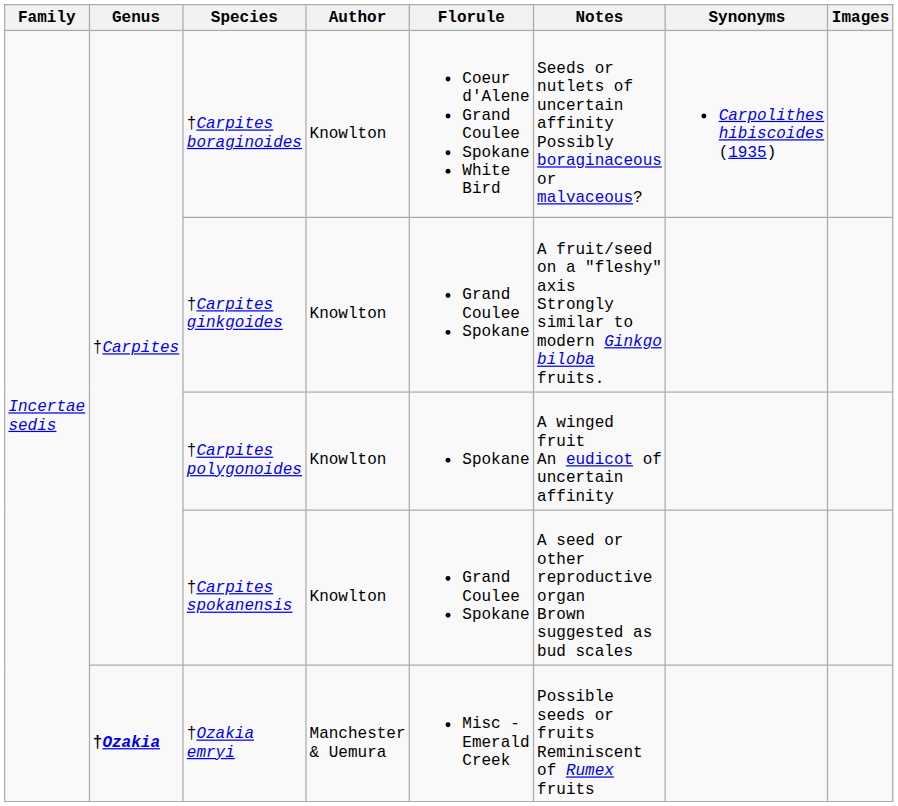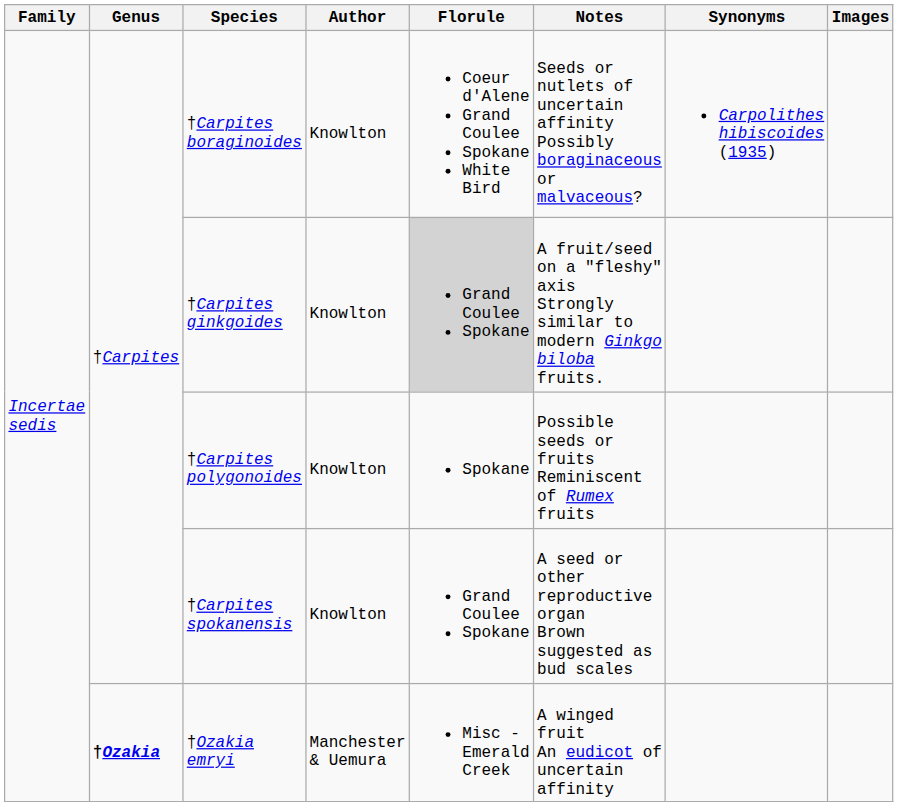(471, 314) no background -> (471, 314) lightgrey background
(599, 460) A winged fruit An eudicot of uncertain affinity -> (590, 469) Possible seeds or fruits Reminiscent of Rumex fruits
(590, 743) Possible seeds or fruits Reminiscent of Rumex fruits -> (599, 752) A winged fruit An eudicot of uncertain affinity
